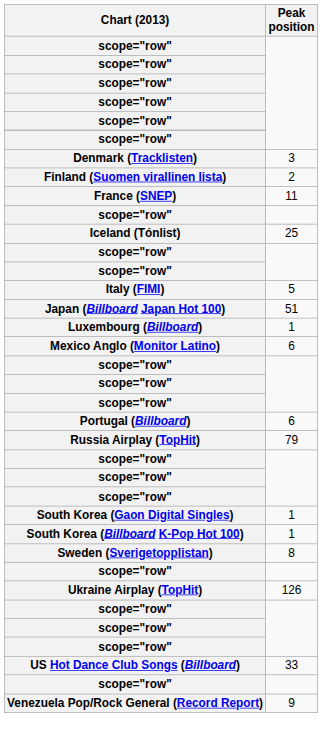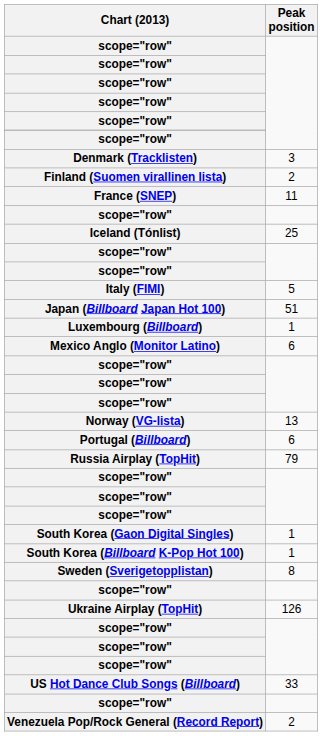+ row: (135, 421)
(292, 703) 9 -> (292, 721) 2
